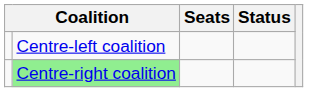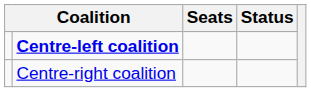(91, 45) normal -> (98, 45) bold
(96, 73) lightgreen background -> (96, 73) no background
